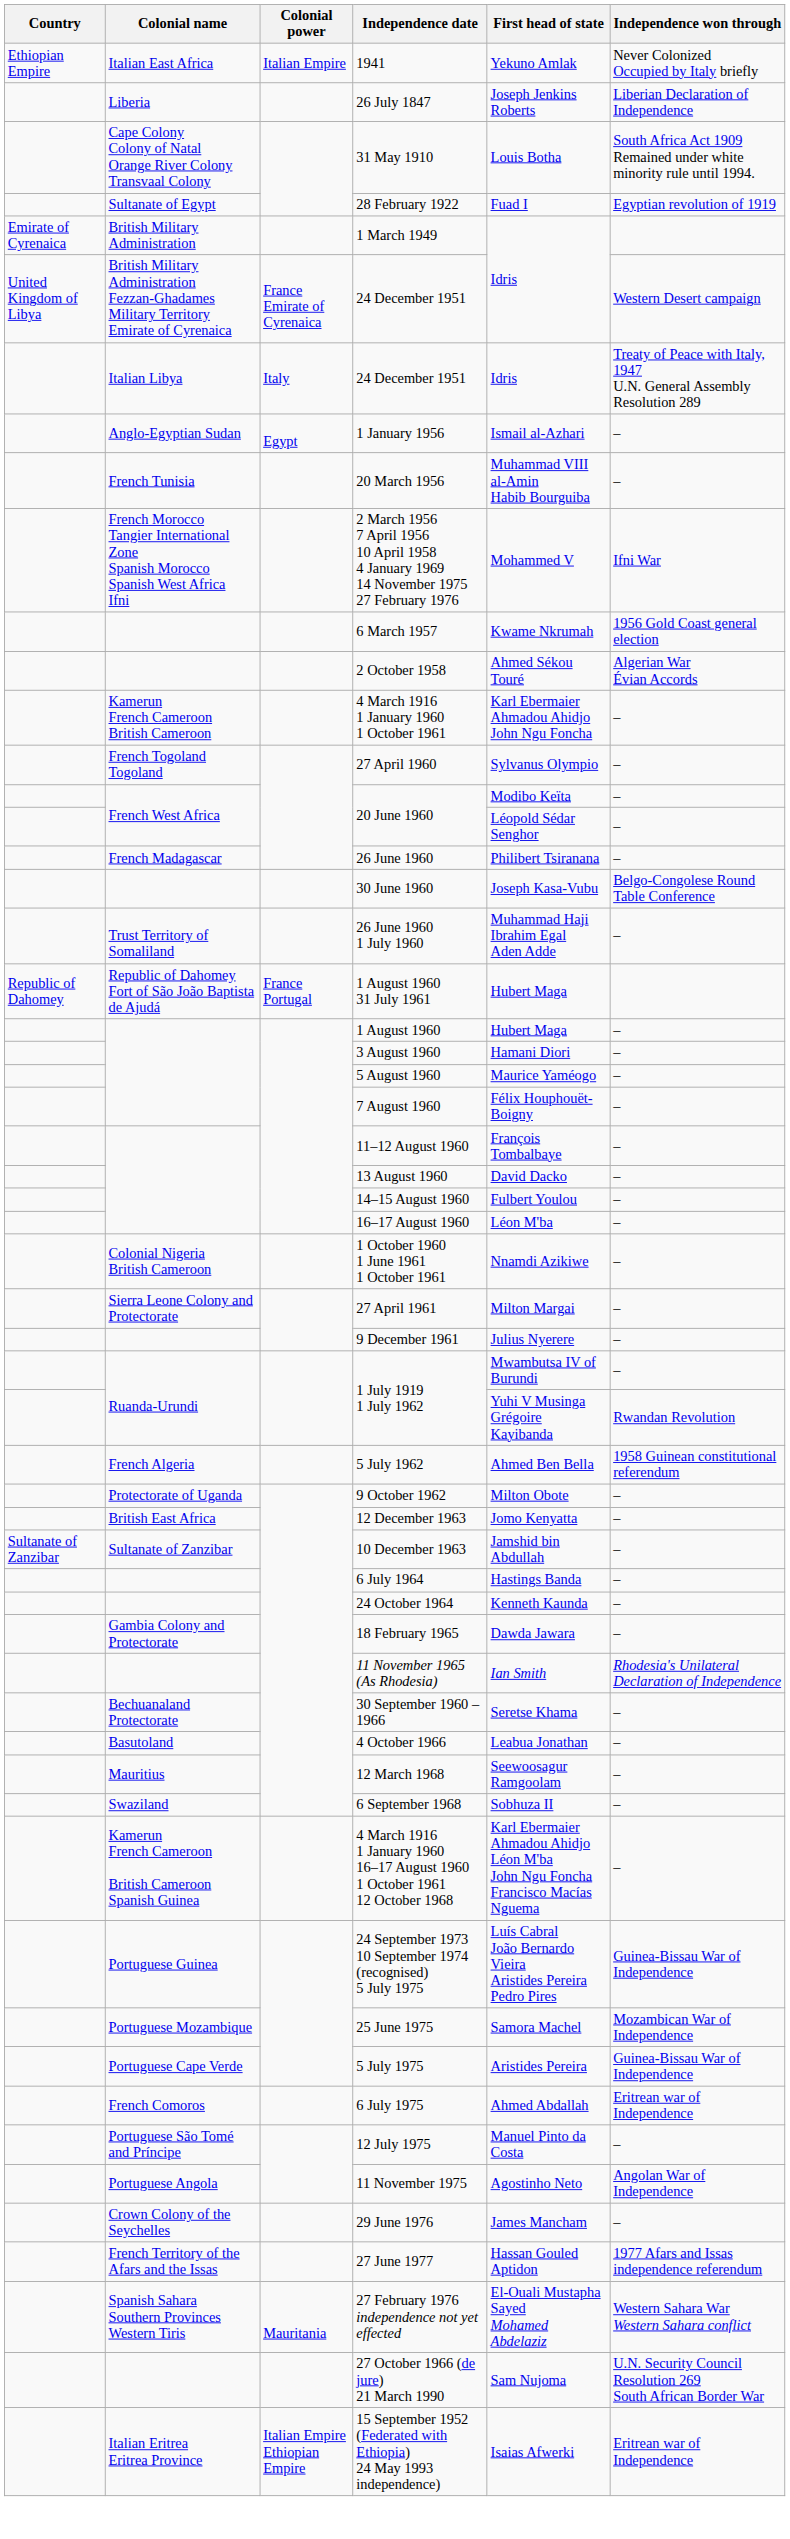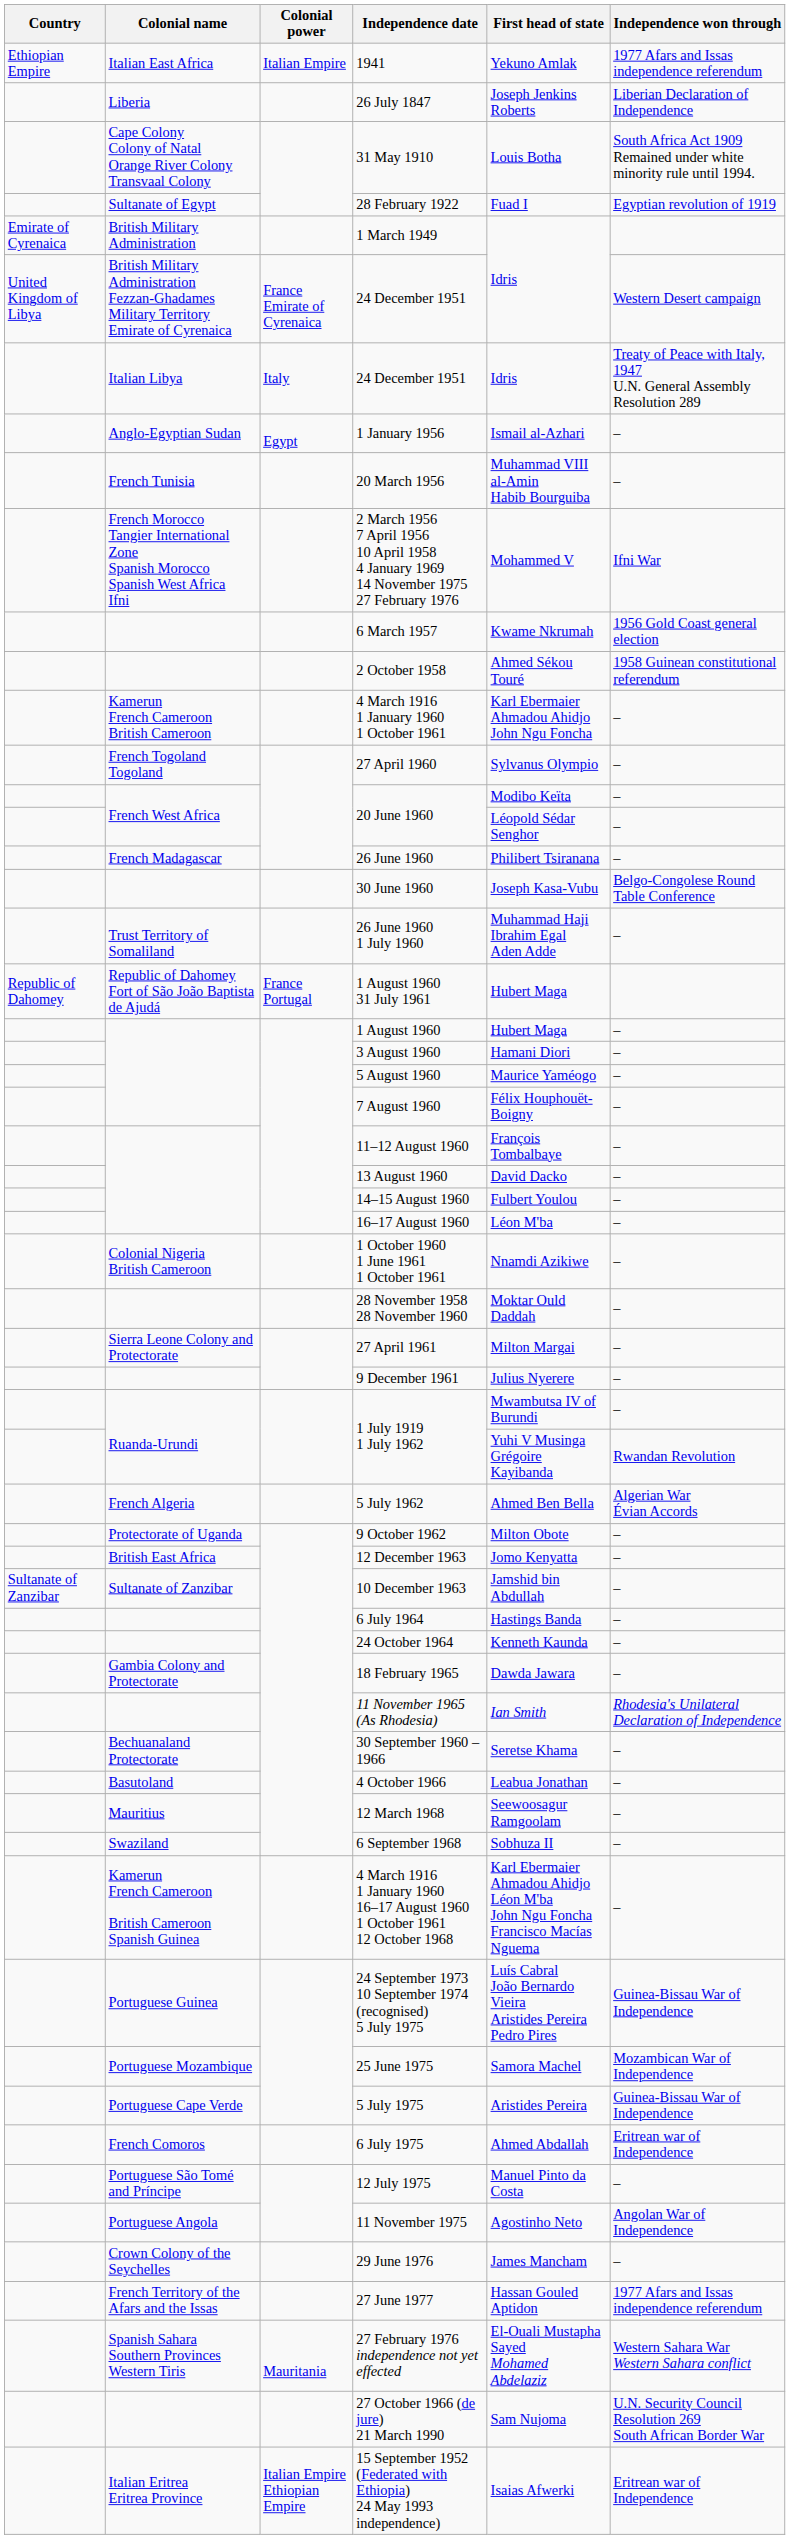(686, 63) Never Colonized Occupied by Italy briefly -> (688, 63) 1977 Afars and Issas independence referendum
(655, 670) Algerian War Évian Accords -> (695, 670) 1958 Guinean constitutional referendum
+ row: (183, 1308)
(695, 1464) 1958 Guinean constitutional referendum -> (655, 1503) Algerian War Évian Accords
